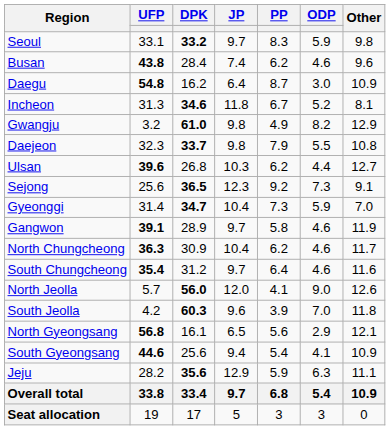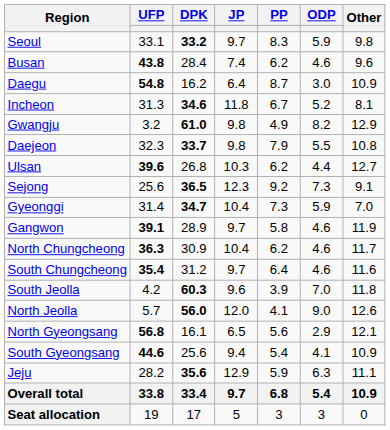rows swapped: (42, 290) <-> (44, 311)
